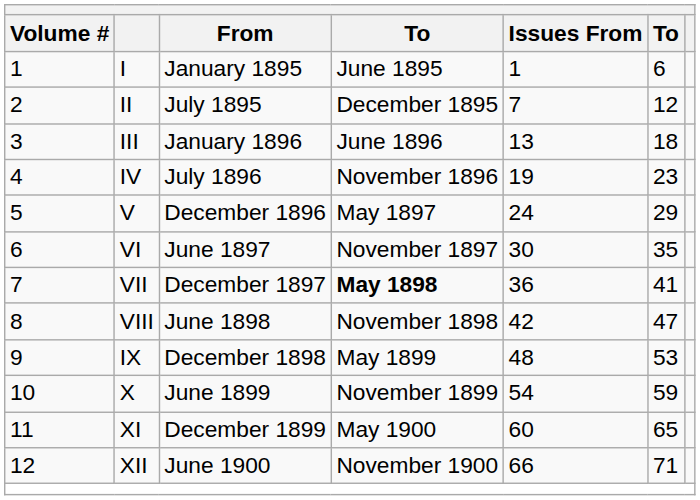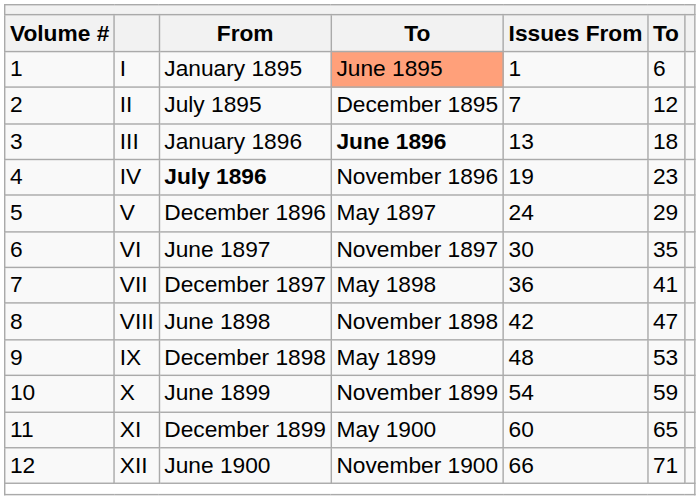(390, 69) no background -> (390, 69) lightsalmon background
(390, 141) normal -> (391, 141) bold
(213, 177) normal -> (215, 177) bold
(387, 285) bold -> (386, 285) normal
